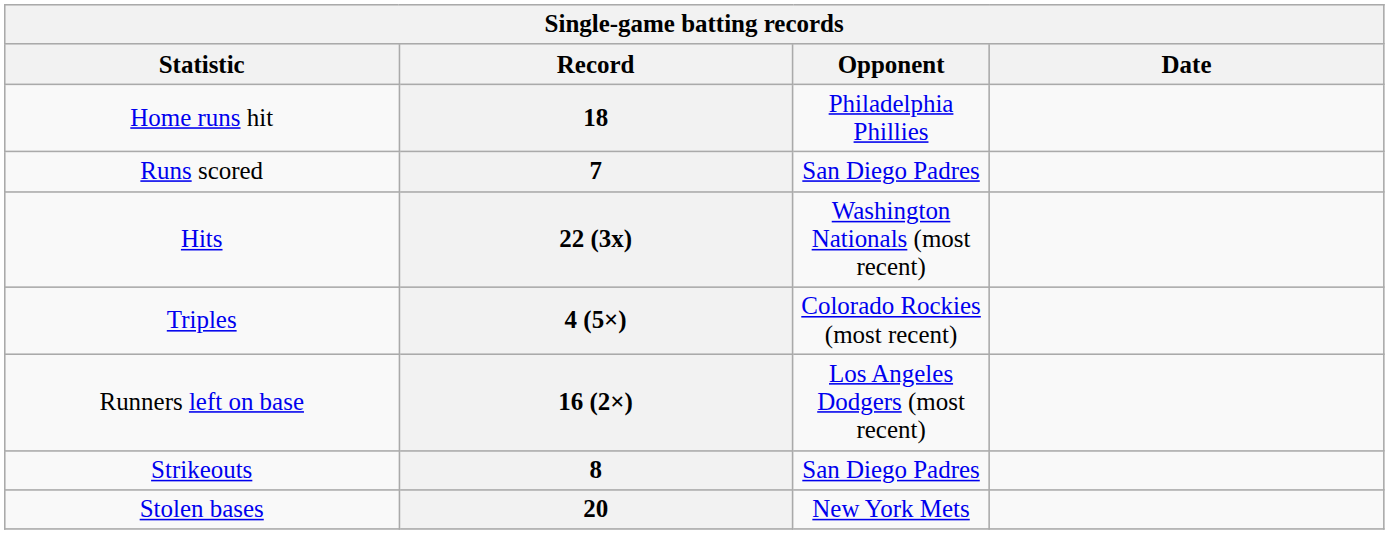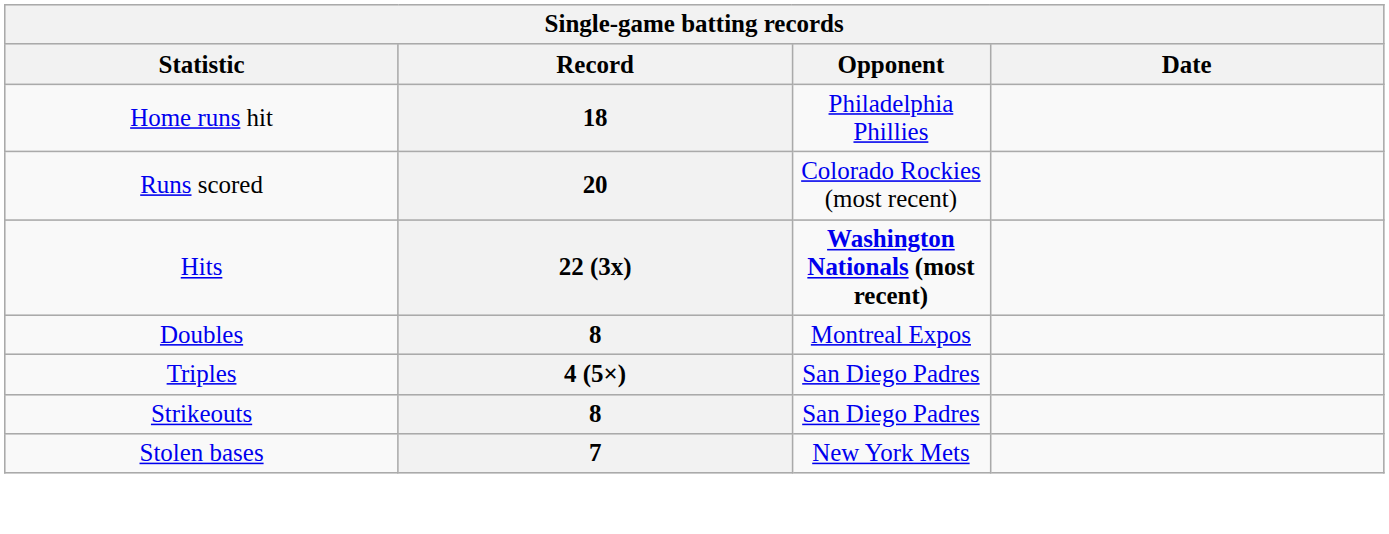(596, 171) 7 -> (595, 185) 20
(891, 171) San Diego Padres -> (891, 185) Colorado Rockies (most recent)
(891, 238) normal -> (891, 266) bold
+ row: (202, 334)
(891, 320) Colorado Rockies (most recent) -> (891, 374) San Diego Padres
- row: (202, 402)
(596, 509) 20 -> (595, 453) 7
